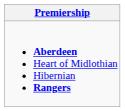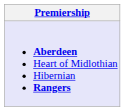(62, 70) no background -> (62, 70) lavender background
